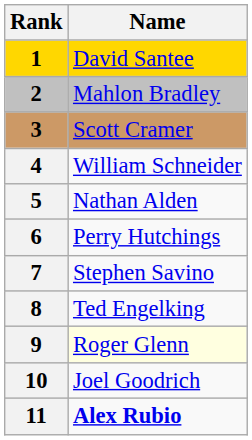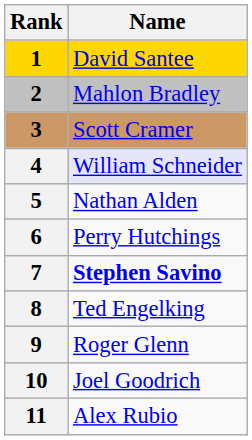(157, 165) no background -> (157, 165) lavender background
(143, 272) normal -> (147, 272) bold
(131, 344) lightyellow background -> (131, 344) no background
(127, 415) bold -> (125, 415) normal
